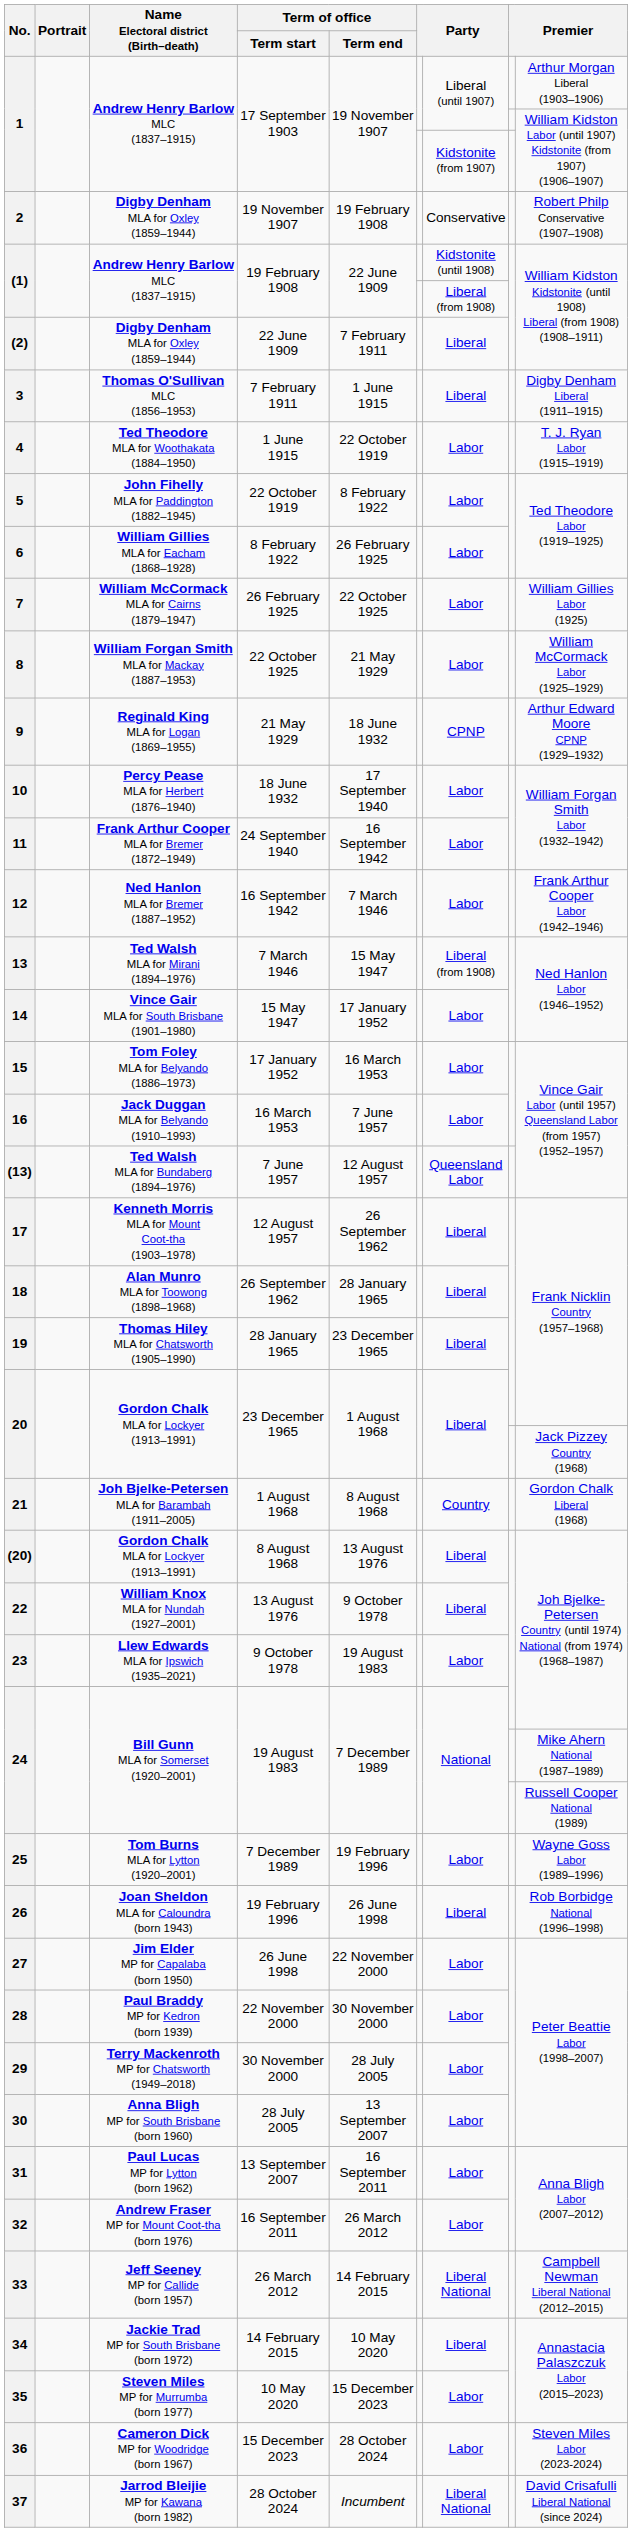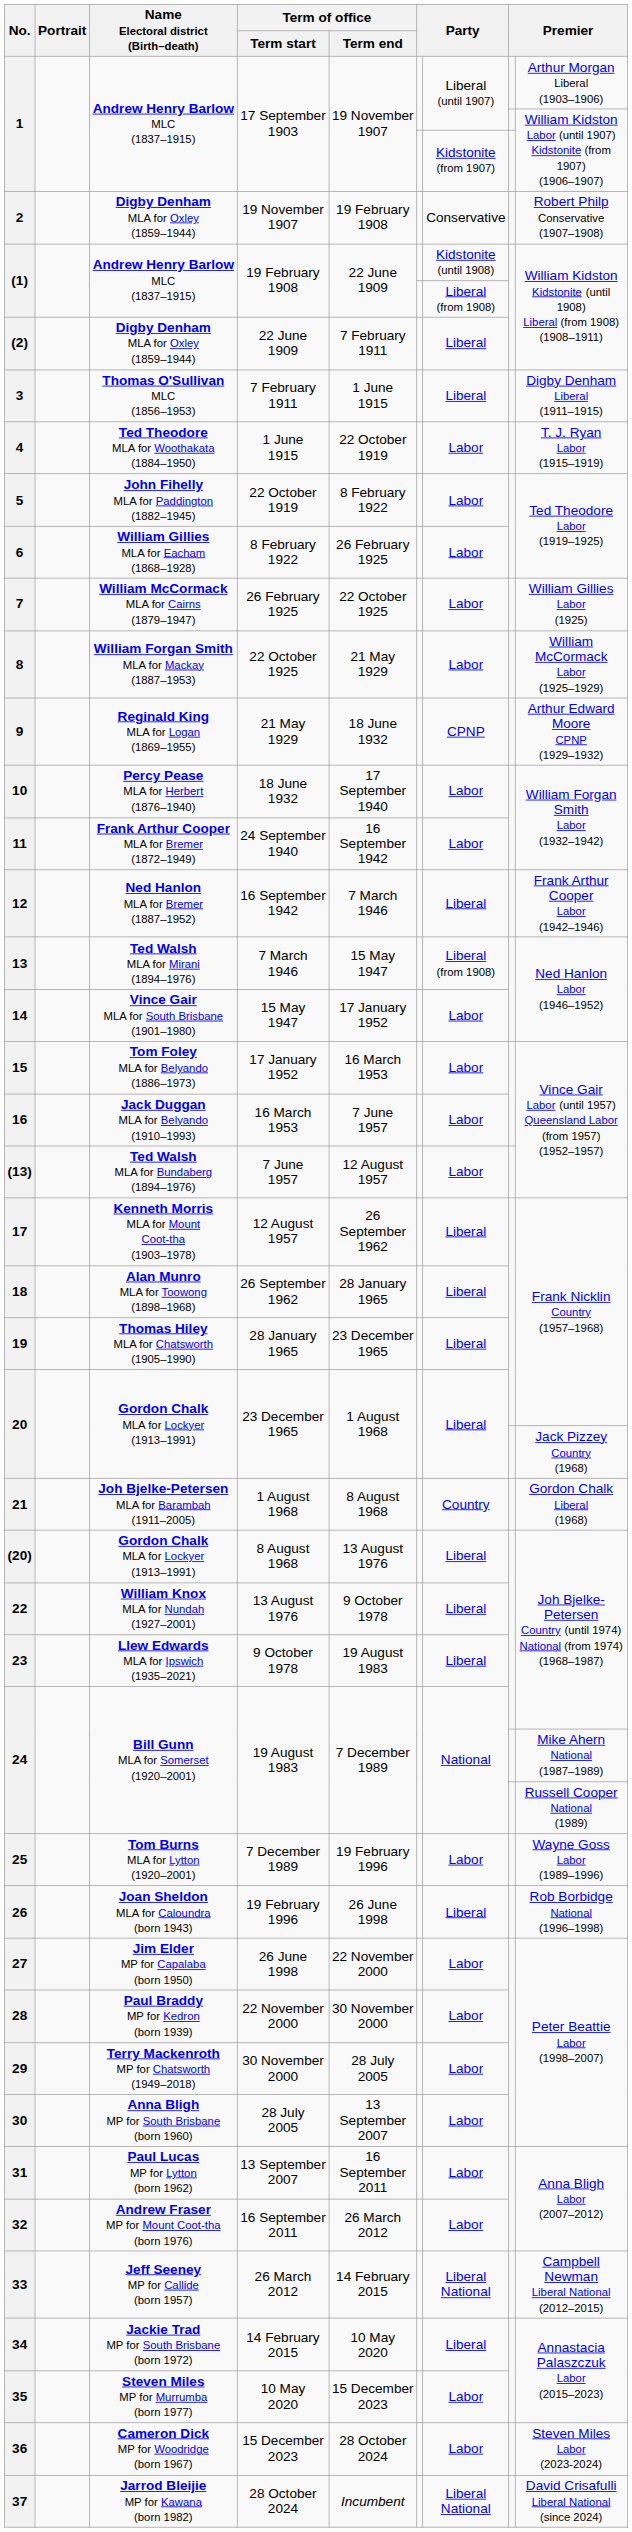(466, 903) Labor -> (466, 903) Liberal
(466, 1172) Queensland Labor -> (466, 1172) Labor
(466, 1660) Labor -> (466, 1660) Liberal
